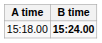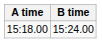(74, 29) bold -> (73, 29) normal
